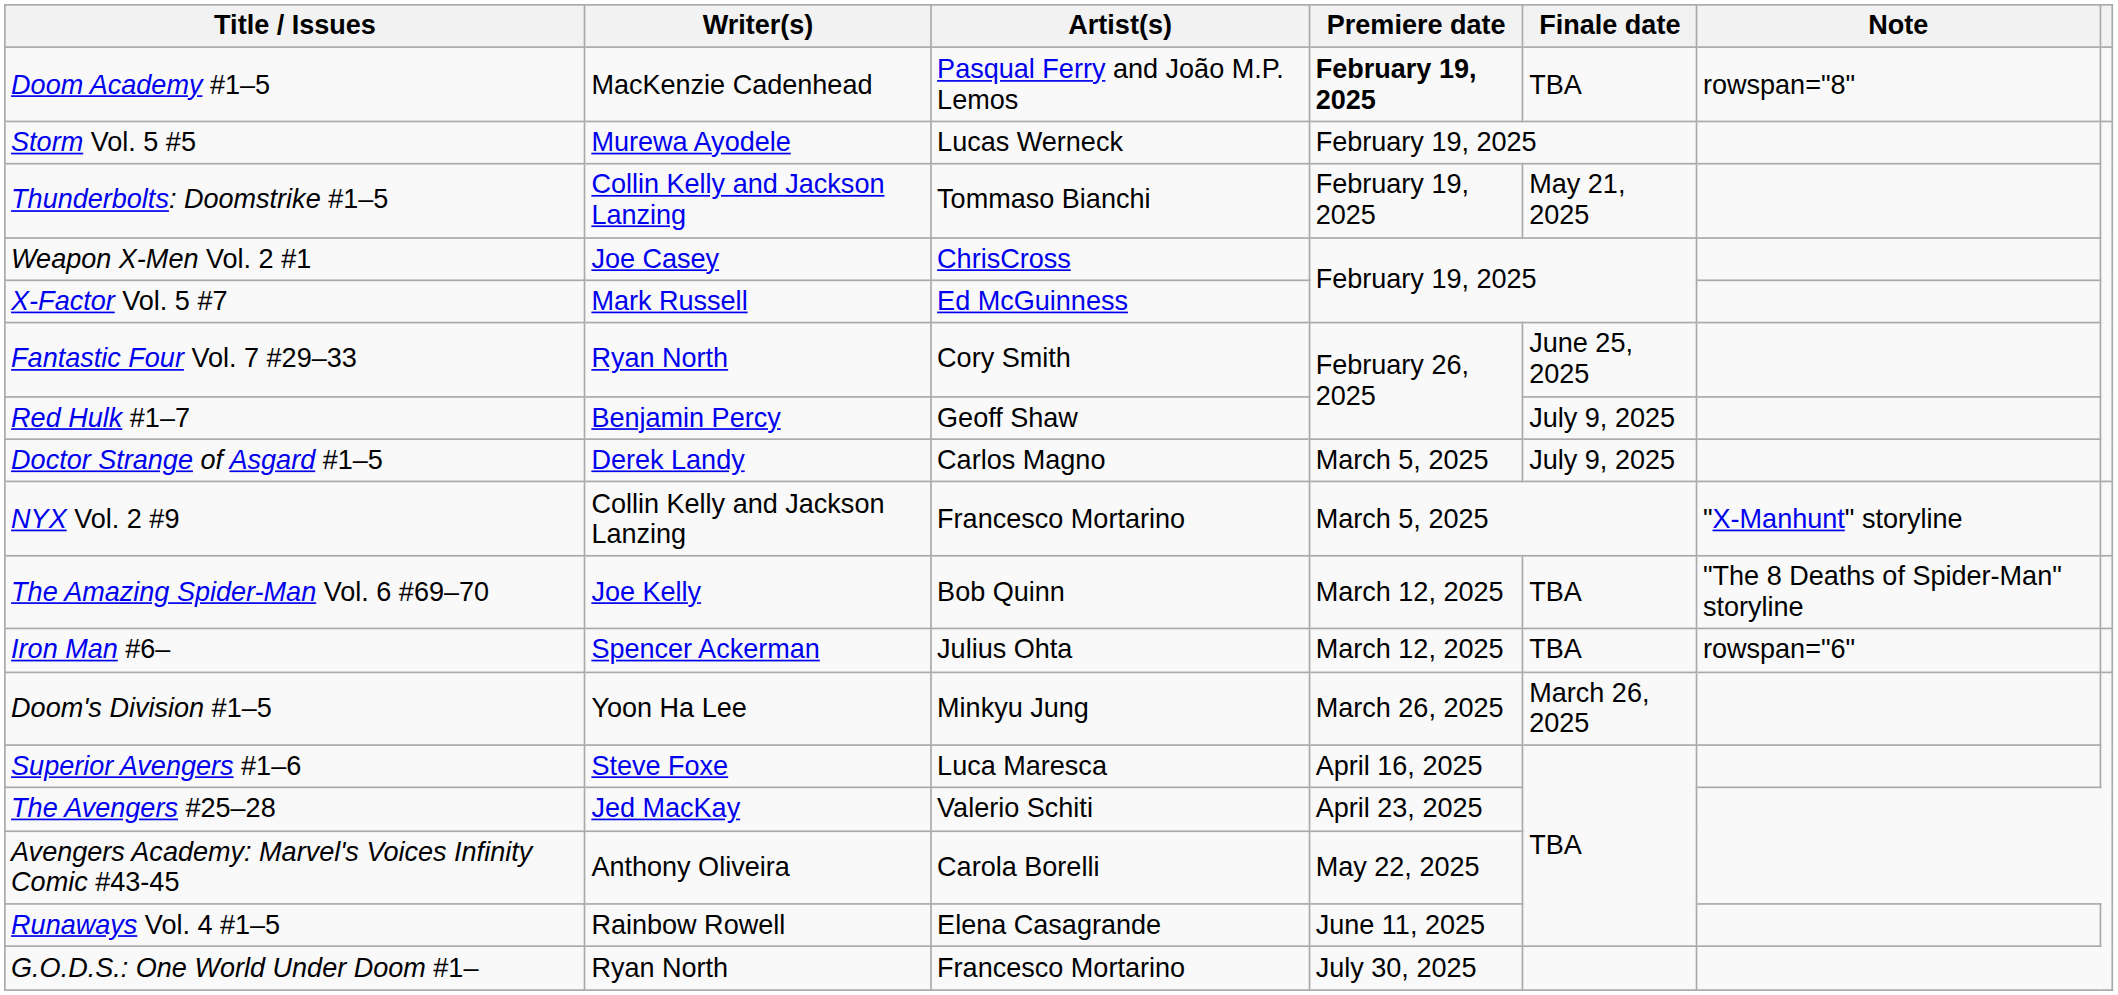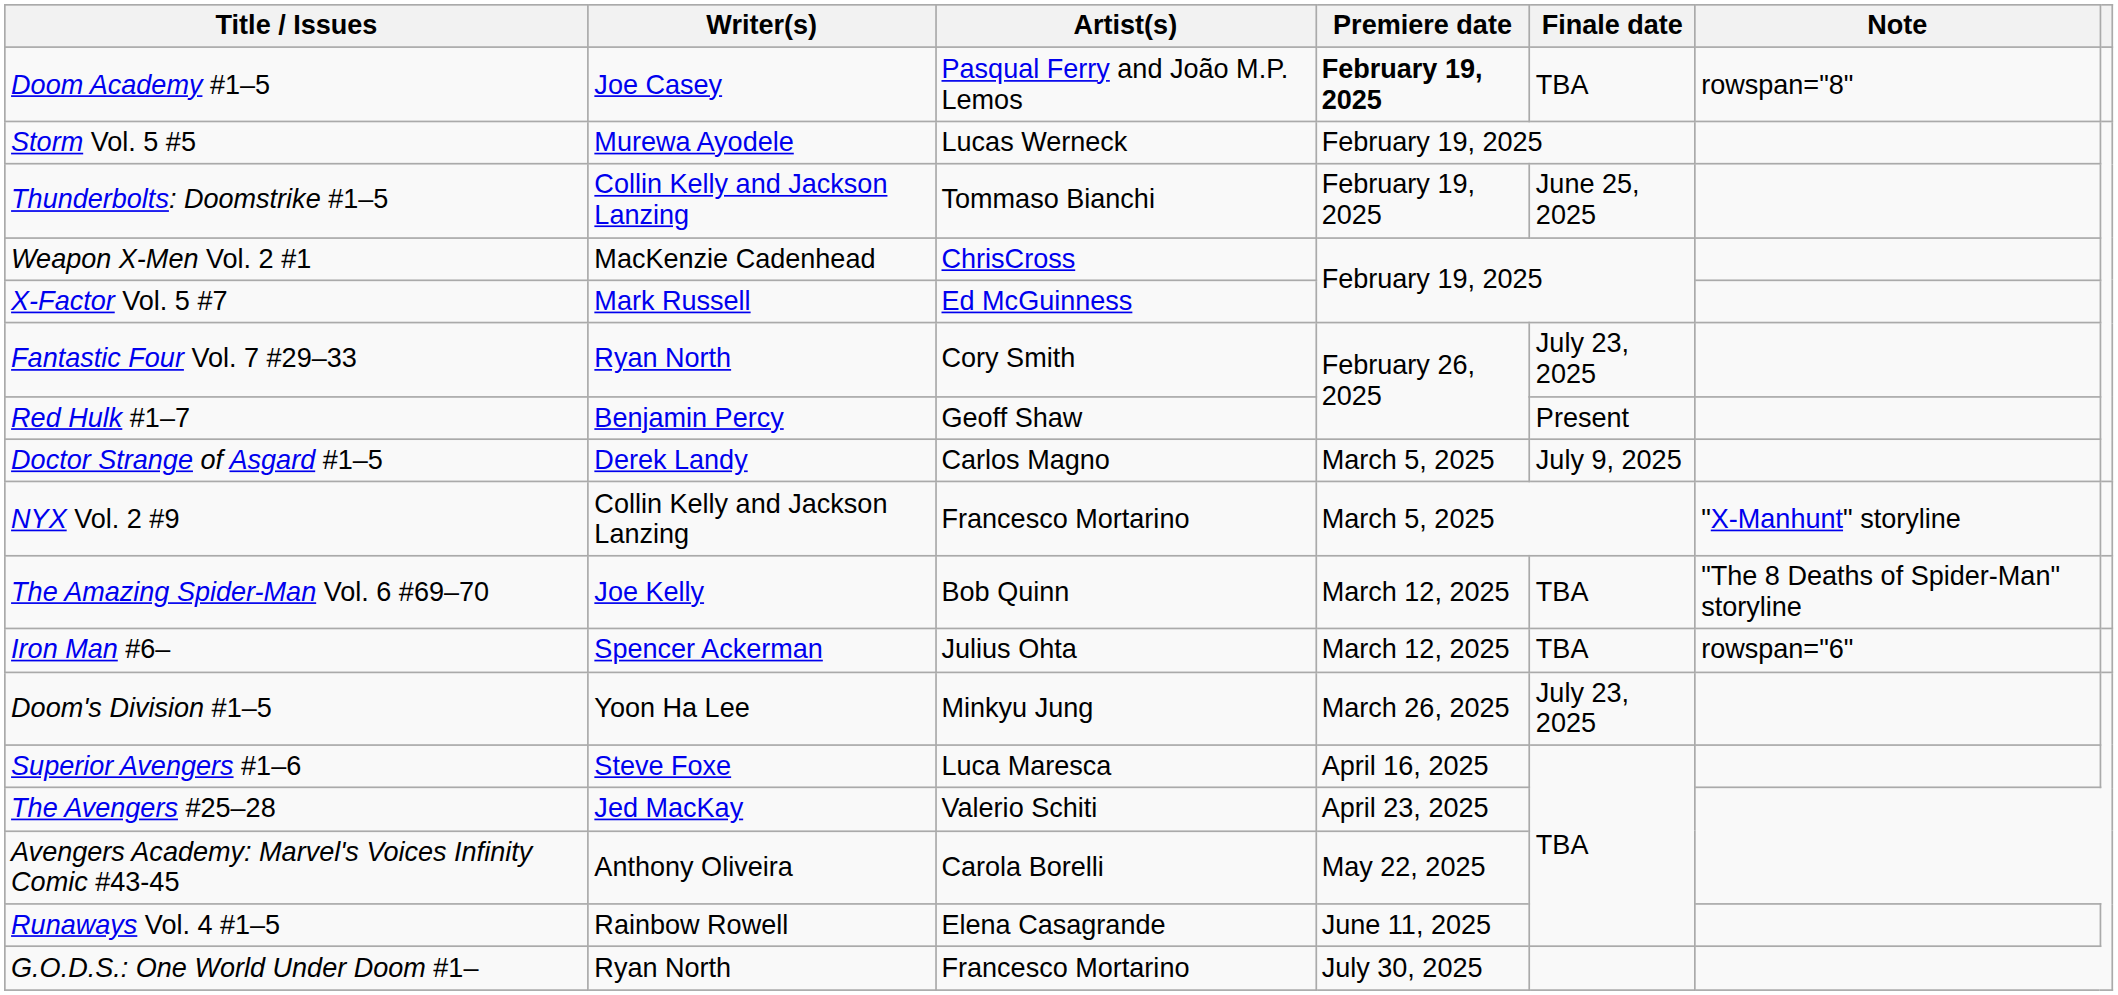(732, 84) MacKenzie Cadenhead -> (658, 84) Joe Casey
(1577, 200) May 21, 2025 -> (1588, 200) June 25, 2025
(655, 258) Joe Casey -> (735, 258) MacKenzie Cadenhead
(1581, 359) June 25, 2025 -> (1582, 359) July 23, 2025
(1602, 417) July 9, 2025 -> (1582, 417) Present
(1589, 707) March 26, 2025 -> (1582, 707) July 23, 2025
